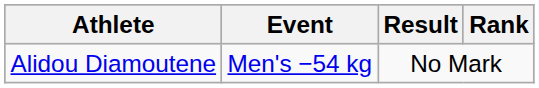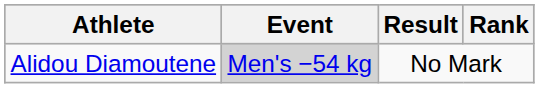(300, 63) no background -> (300, 63) lightgrey background
